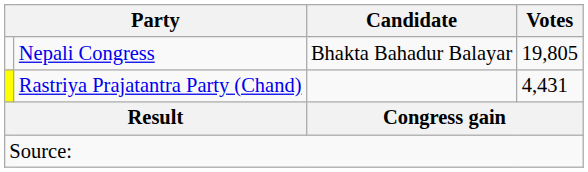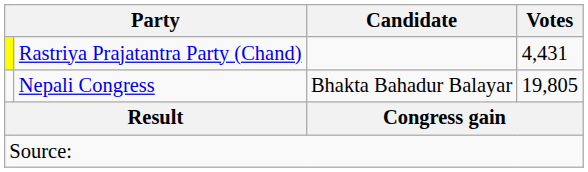rows swapped: (87, 53) <-> (160, 85)
